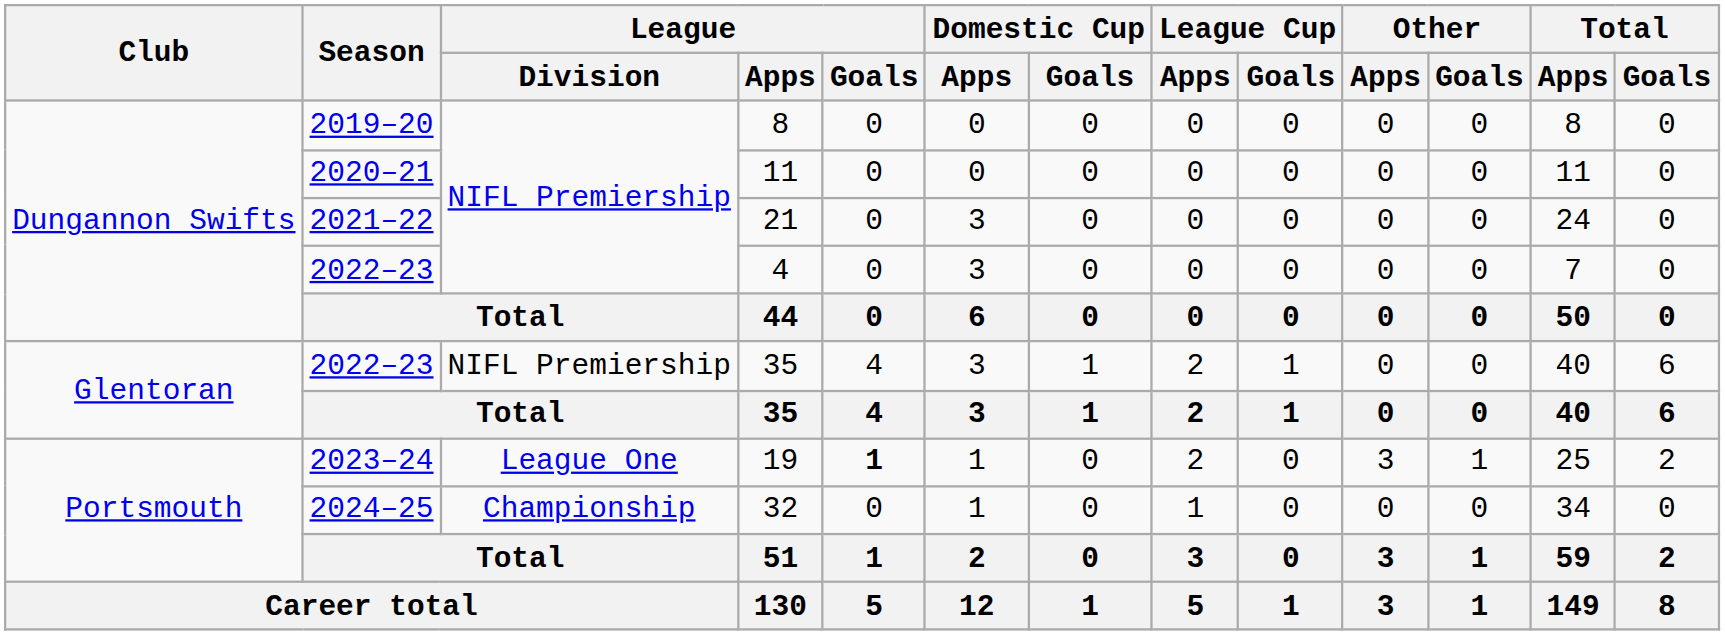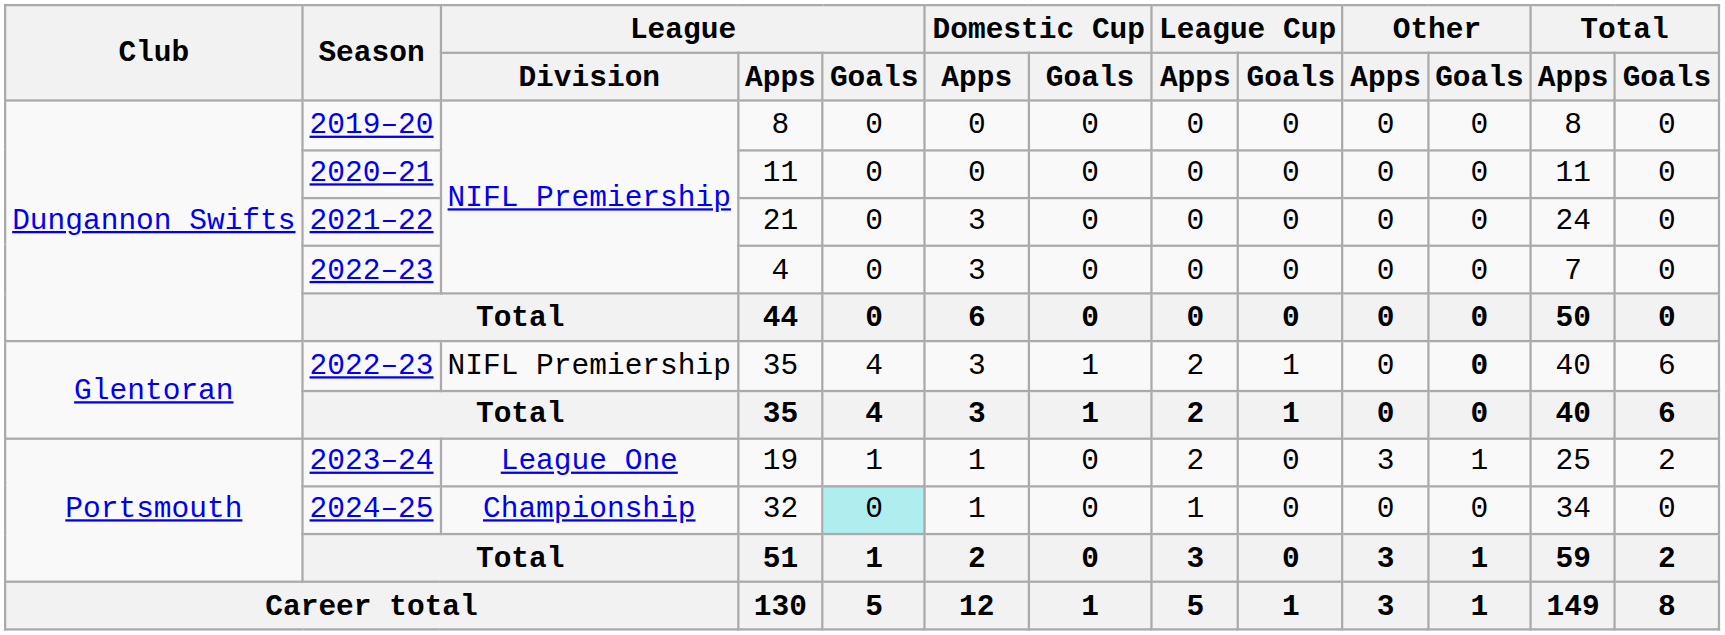(1479, 366) normal -> (1479, 366) bold
(874, 462) bold -> (874, 462) normal
(874, 510) no background -> (874, 510) paleturquoise background
